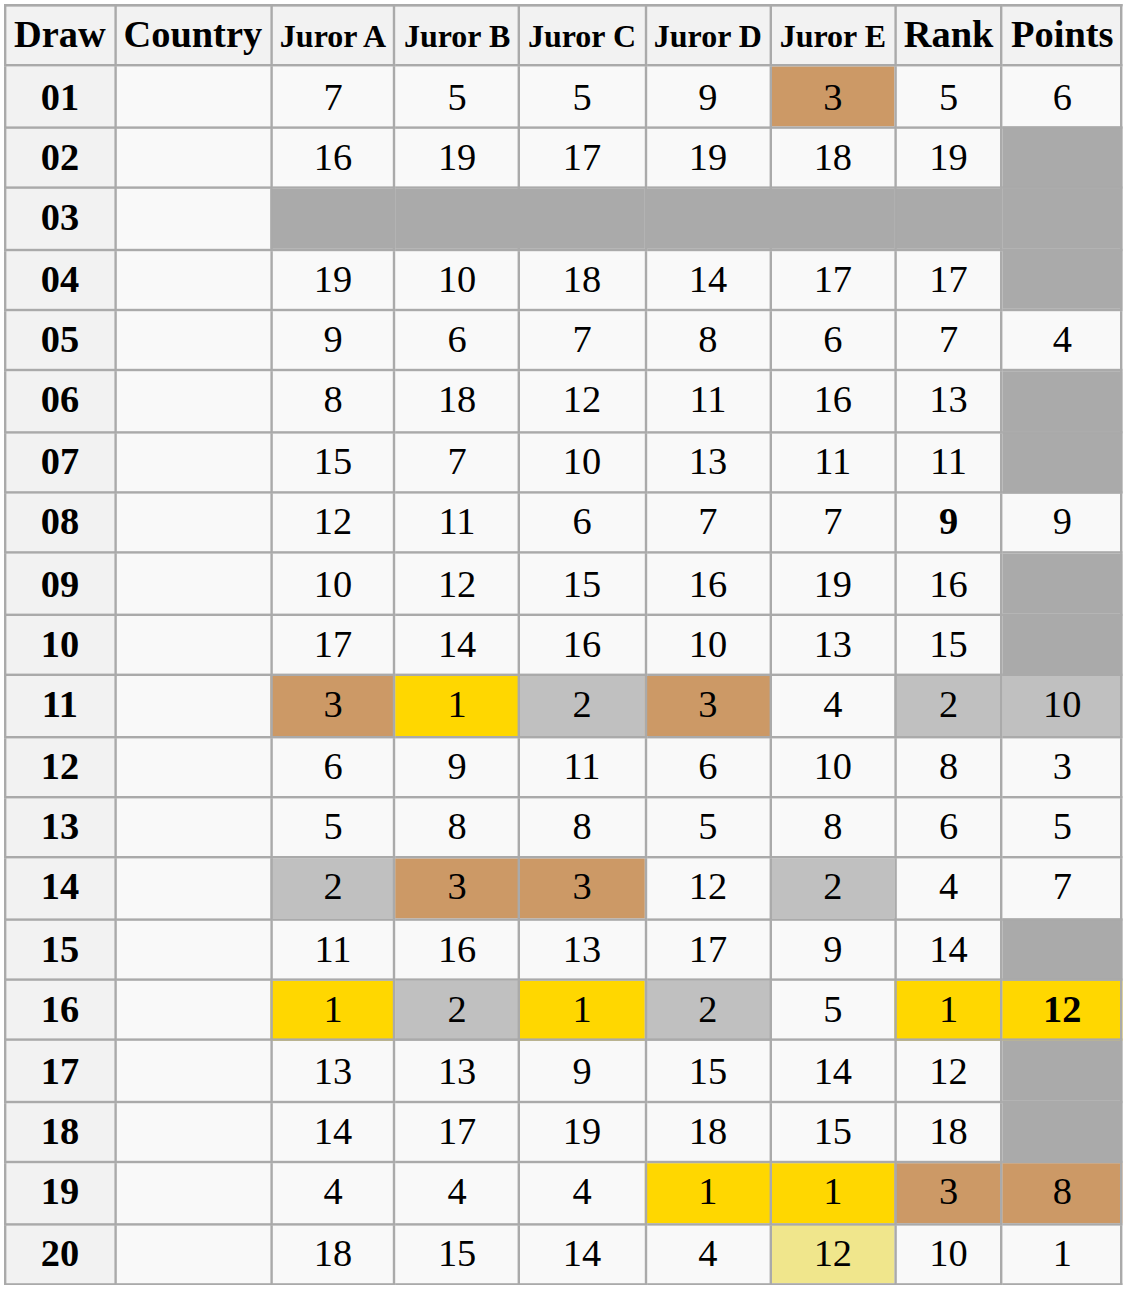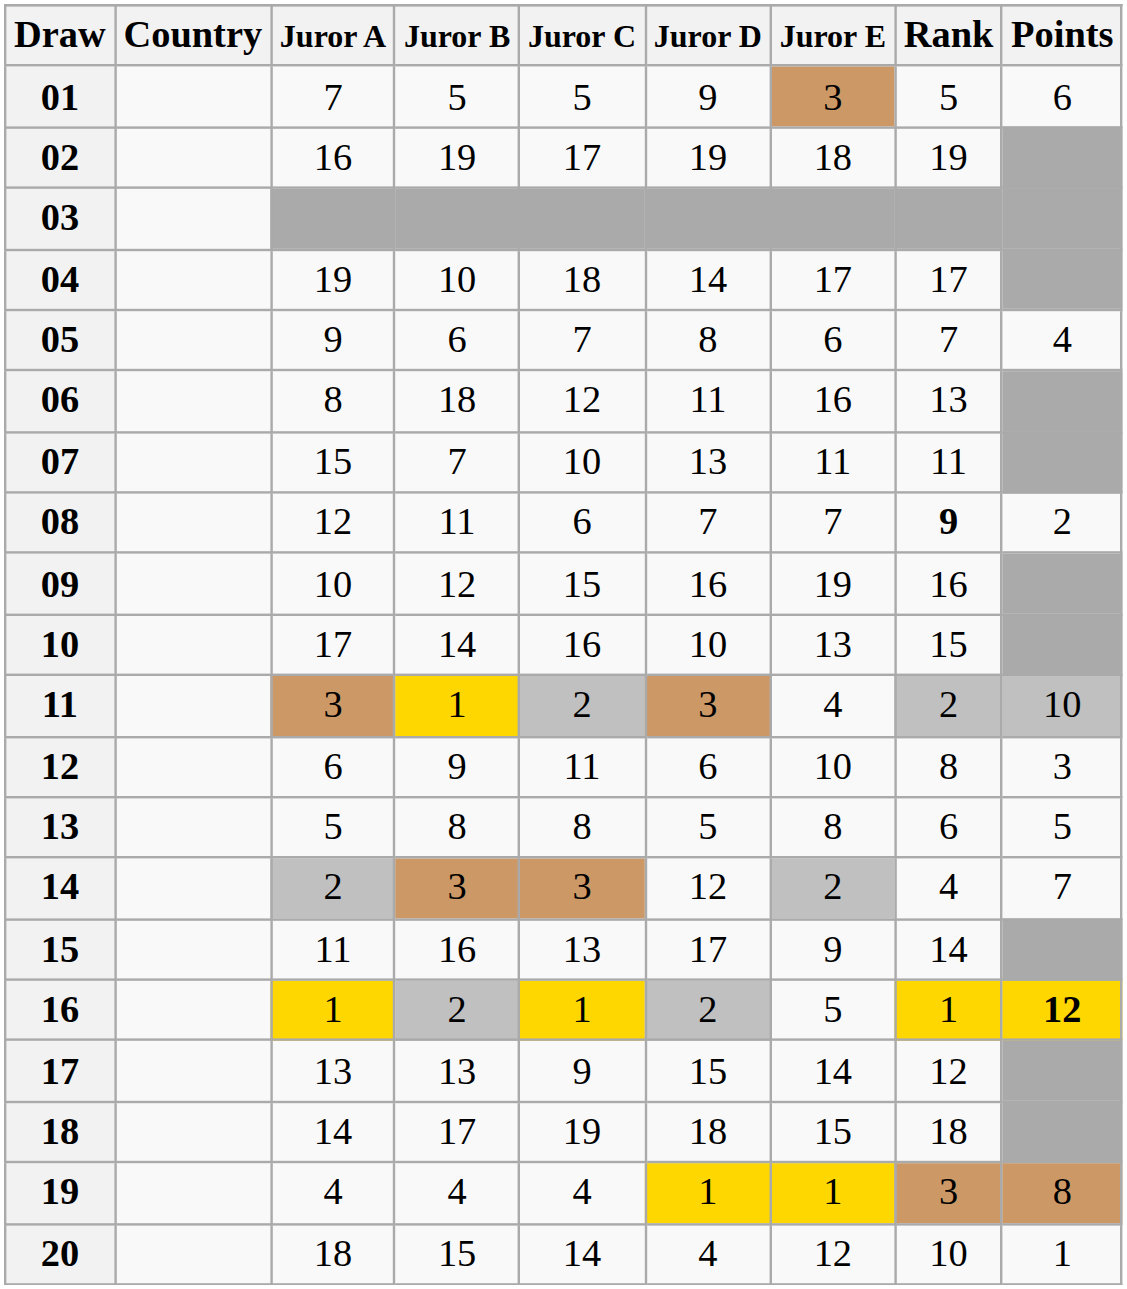(1062, 522) 9 -> (1062, 522) 2
(833, 1252) khaki background -> (833, 1252) no background
